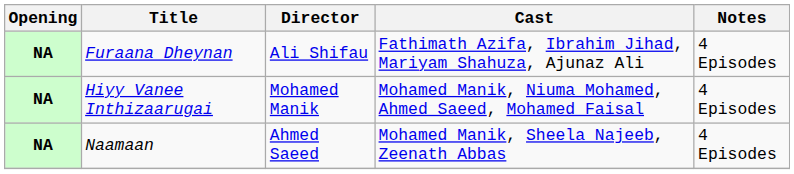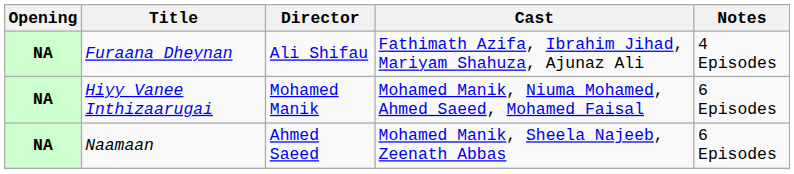(737, 100) 4 Episodes -> (737, 100) 6 Episodes
(737, 145) 4 Episodes -> (737, 145) 6 Episodes
